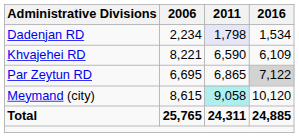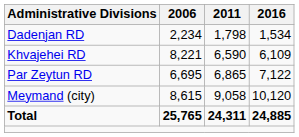(230, 34) lavender background -> (230, 34) no background
(275, 75) lightgrey background -> (275, 75) no background
(230, 95) paleturquoise background -> (230, 95) no background
